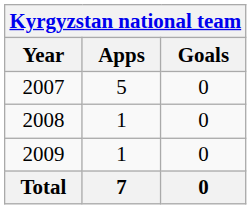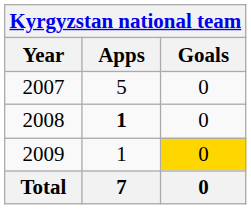(122, 120) normal -> (122, 120) bold
(203, 154) no background -> (203, 154) gold background
